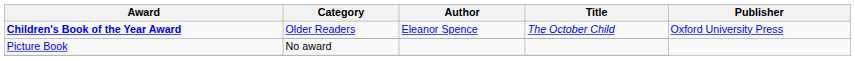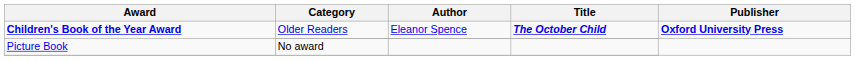(571, 30) normal -> (560, 30) bold
(727, 30) normal -> (722, 30) bold
